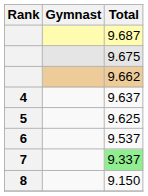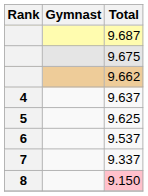(124, 160) lightgreen background -> (124, 160) no background
(124, 181) no background -> (124, 181) pink background
